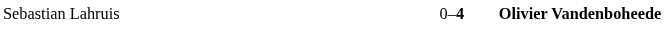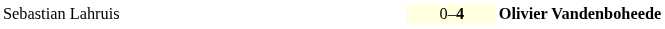(452, 14) no background -> (452, 14) lightyellow background
